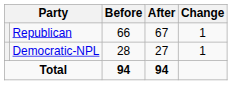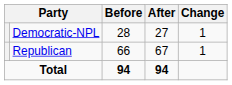rows swapped: (42, 32) <-> (56, 51)
